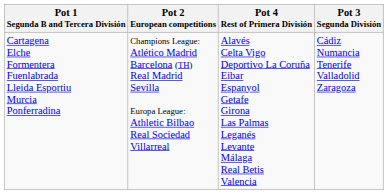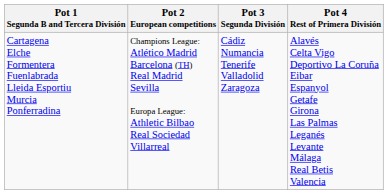columns swapped: (349, 18) <-> (266, 18)
